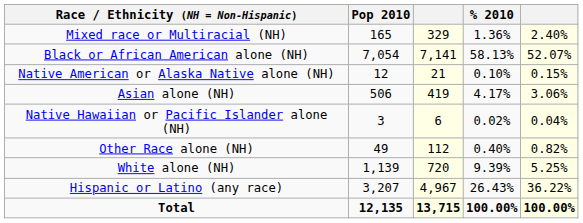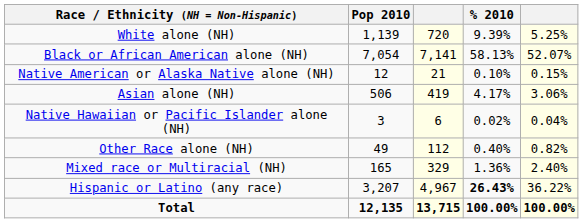rows swapped: (177, 168) <-> (177, 34)
(492, 188) normal -> (492, 188) bold
